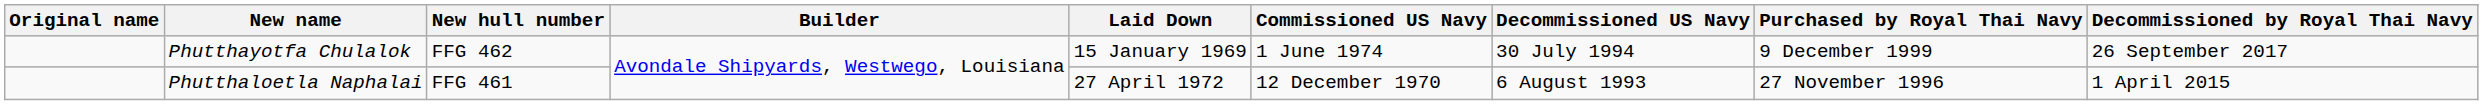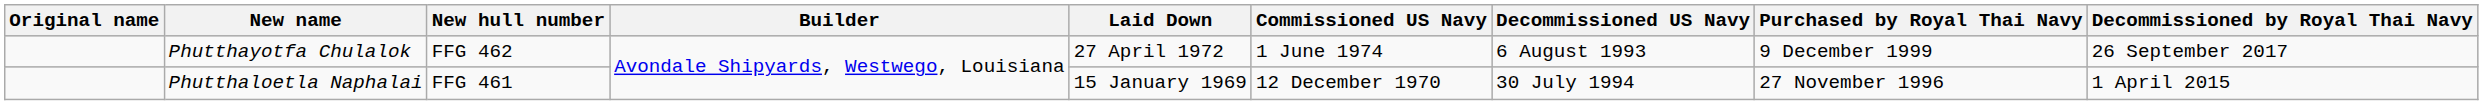(1160, 52) 15 January 1969 -> (1149, 52) 27 April 1972
(1565, 52) 30 July 1994 -> (1571, 52) 6 August 1993
(1149, 83) 27 April 1972 -> (1160, 83) 15 January 1969
(1571, 83) 6 August 1993 -> (1565, 83) 30 July 1994
